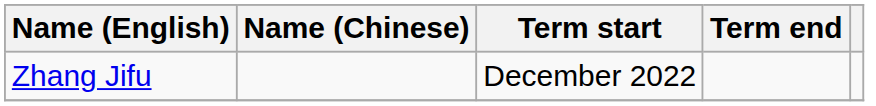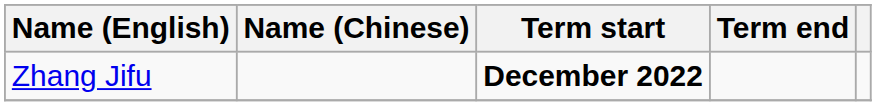(590, 75) normal -> (593, 75) bold
